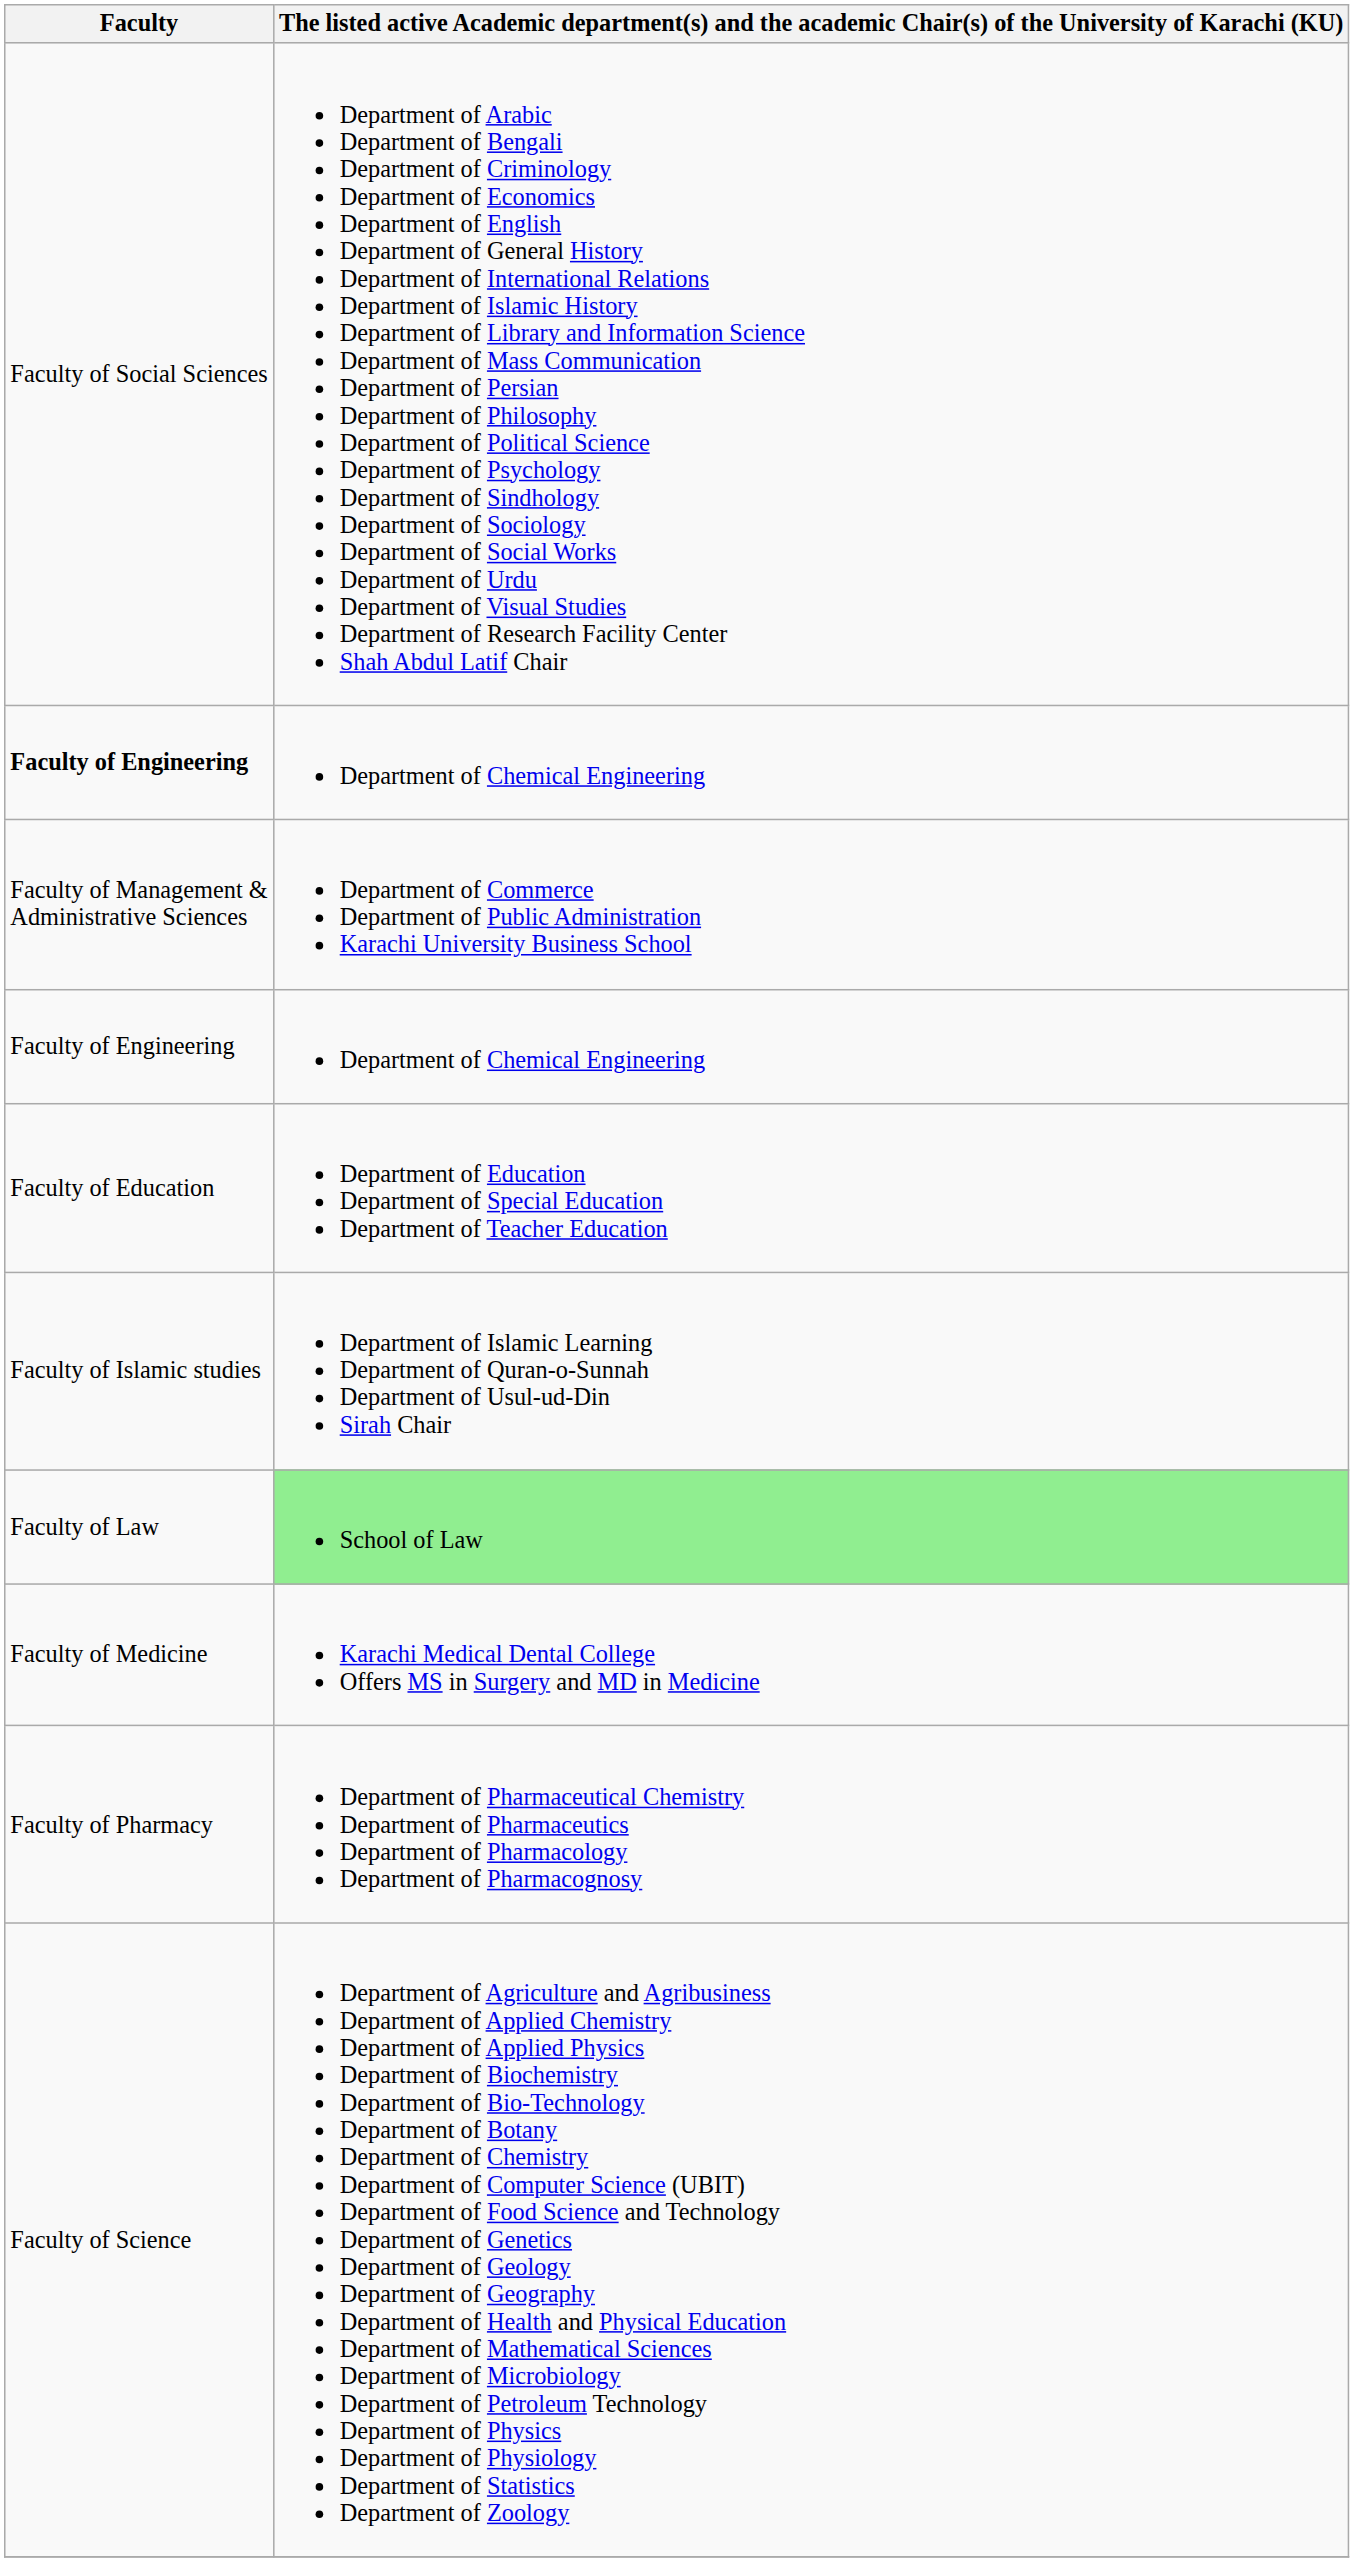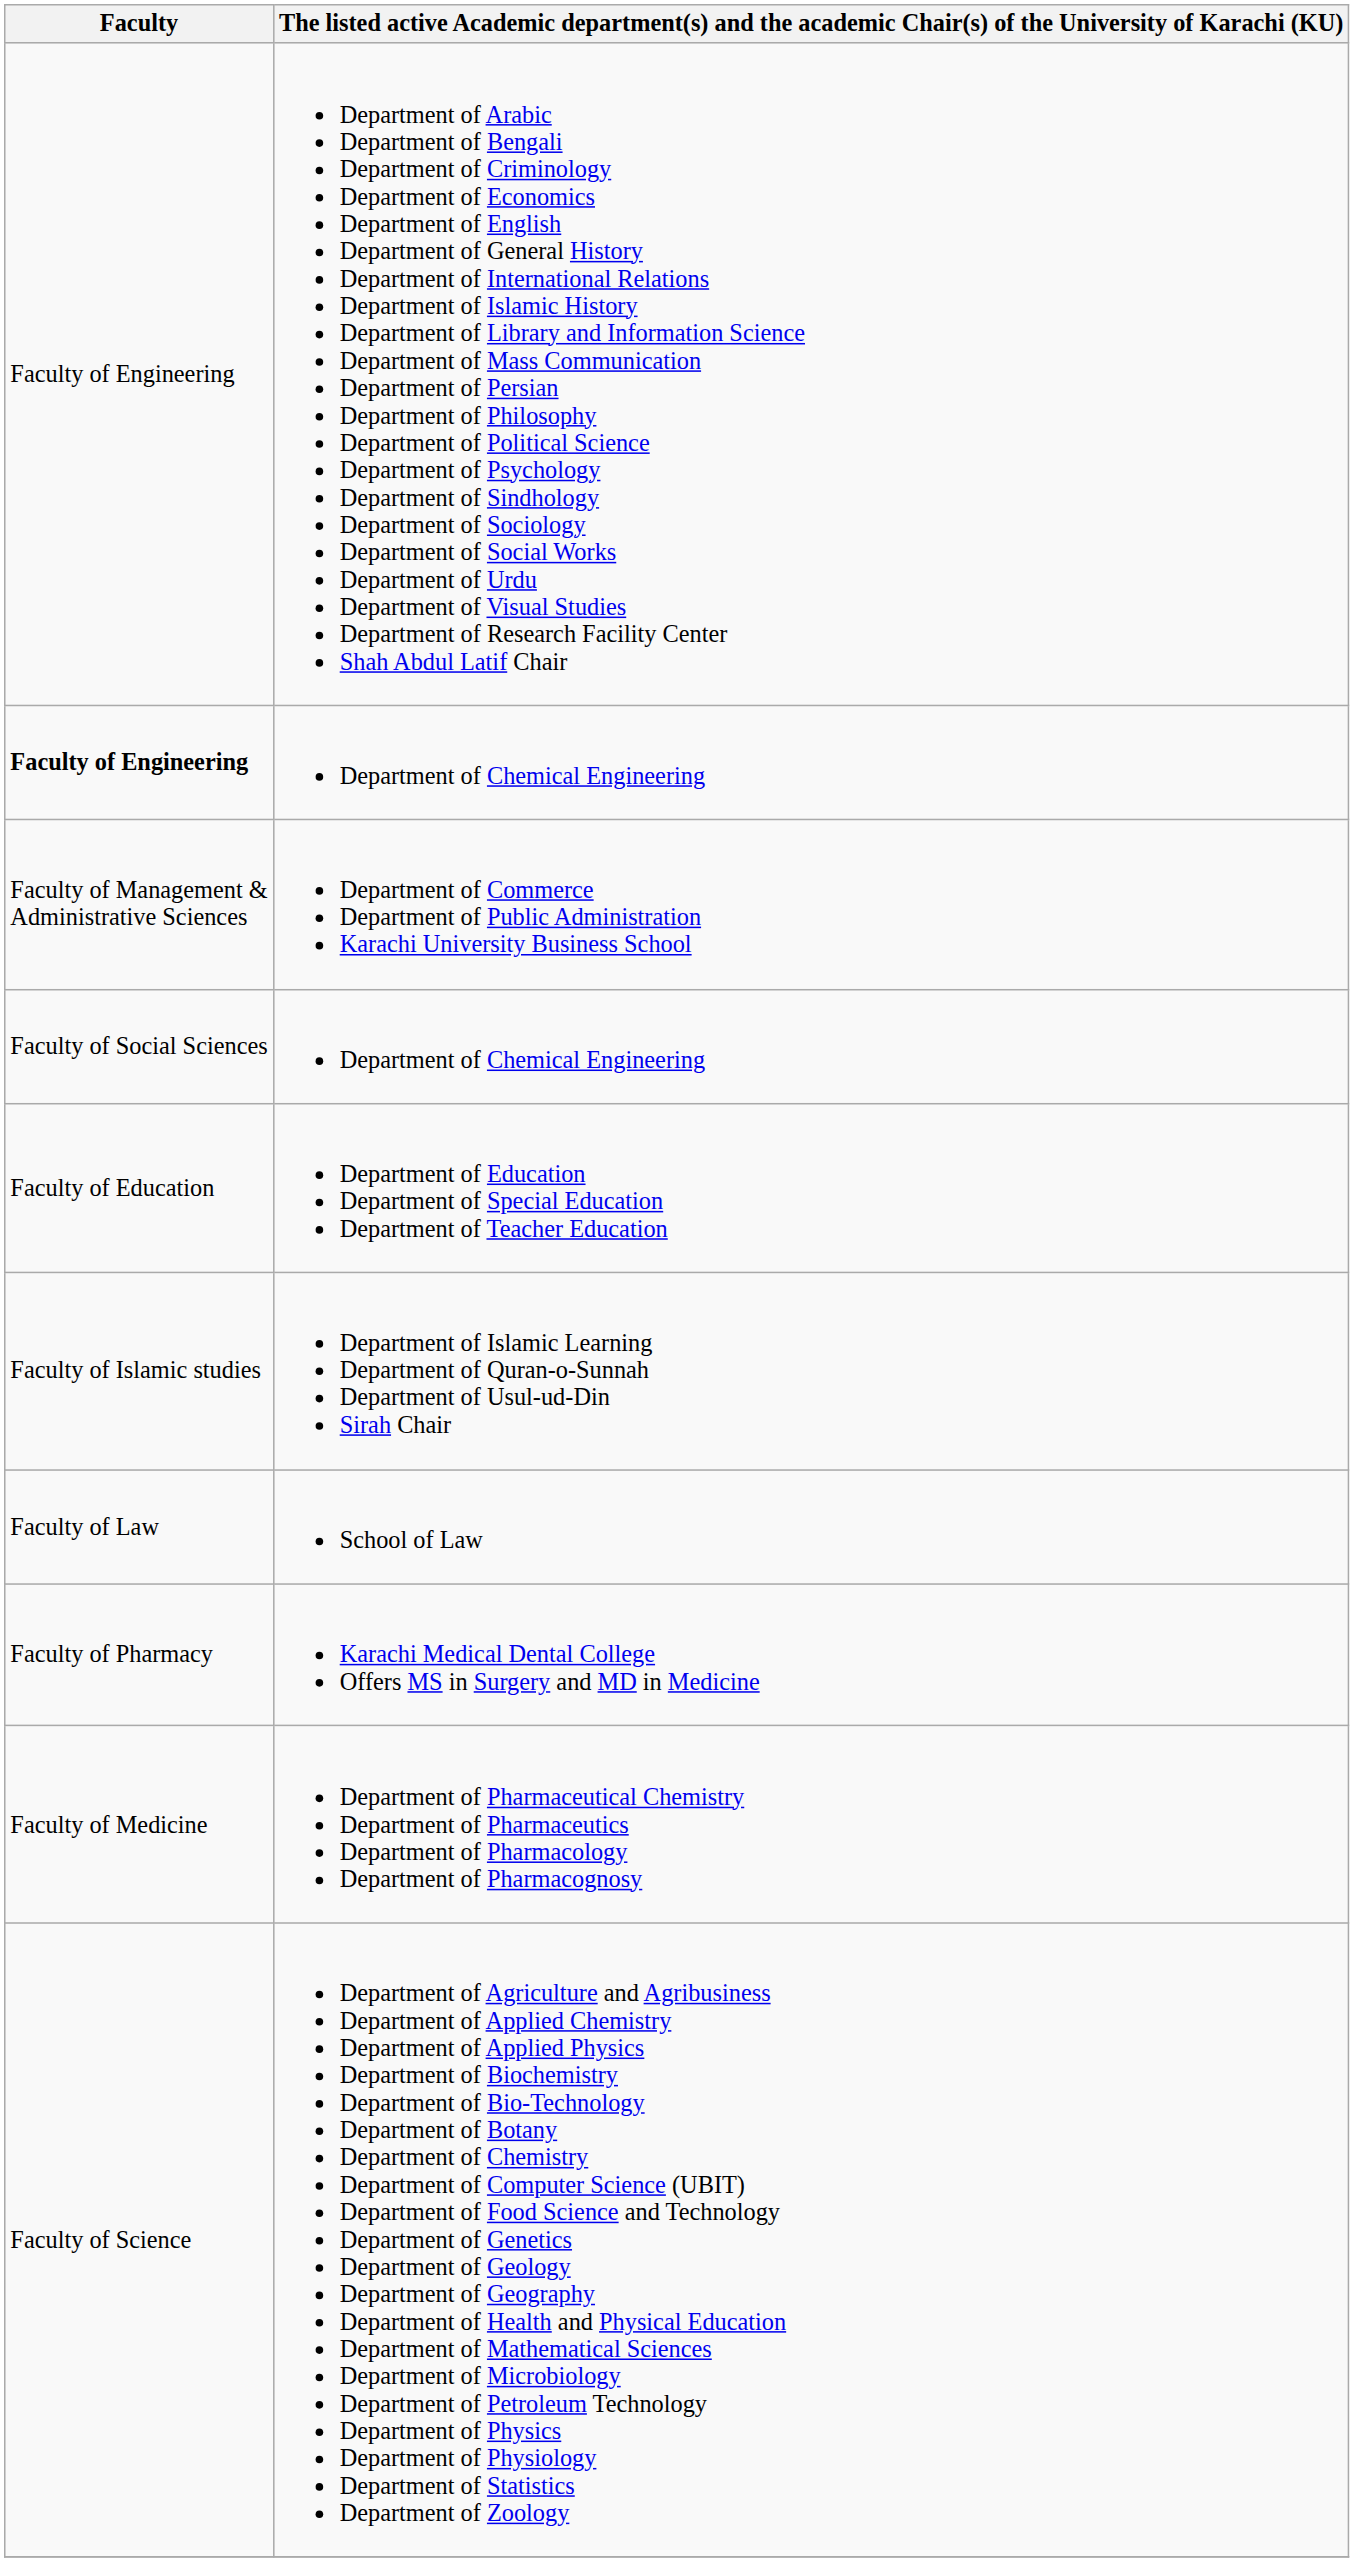(139, 373) Faculty of Social Sciences -> (122, 373) Faculty of Engineering
(122, 1045) Faculty of Engineering -> (139, 1045) Faculty of Social Sciences
(811, 1540) lightgreen background -> (811, 1540) no background
(109, 1654) Faculty of Medicine -> (112, 1654) Faculty of Pharmacy
(112, 1824) Faculty of Pharmacy -> (109, 1824) Faculty of Medicine
